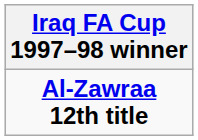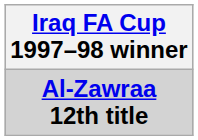(99, 102) no background -> (99, 102) lightgrey background
